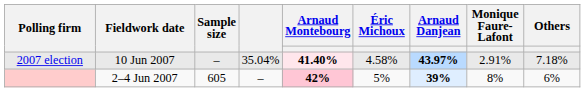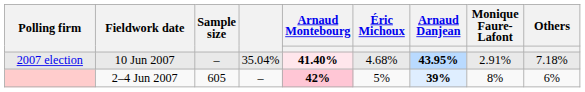(382, 61) 4.58% -> (382, 61) 4.68%
(438, 61) 43.97% -> (438, 61) 43.95%
